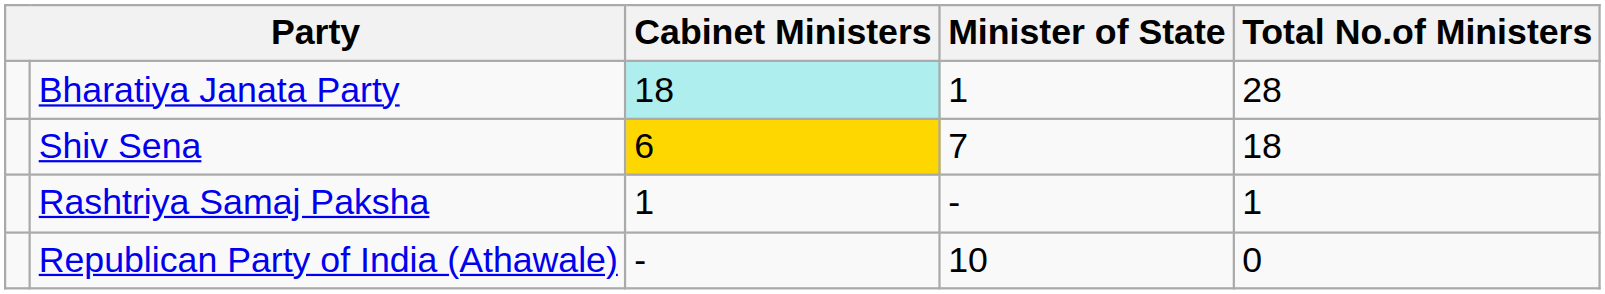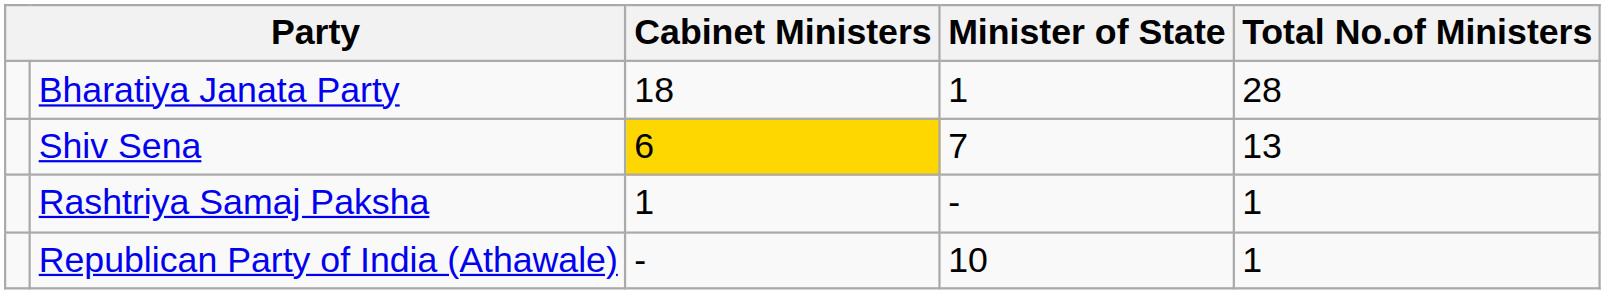(654, 89) paleturquoise background -> (654, 89) no background
(1262, 145) 18 -> (1262, 145) 13
(1252, 259) 0 -> (1252, 259) 1
